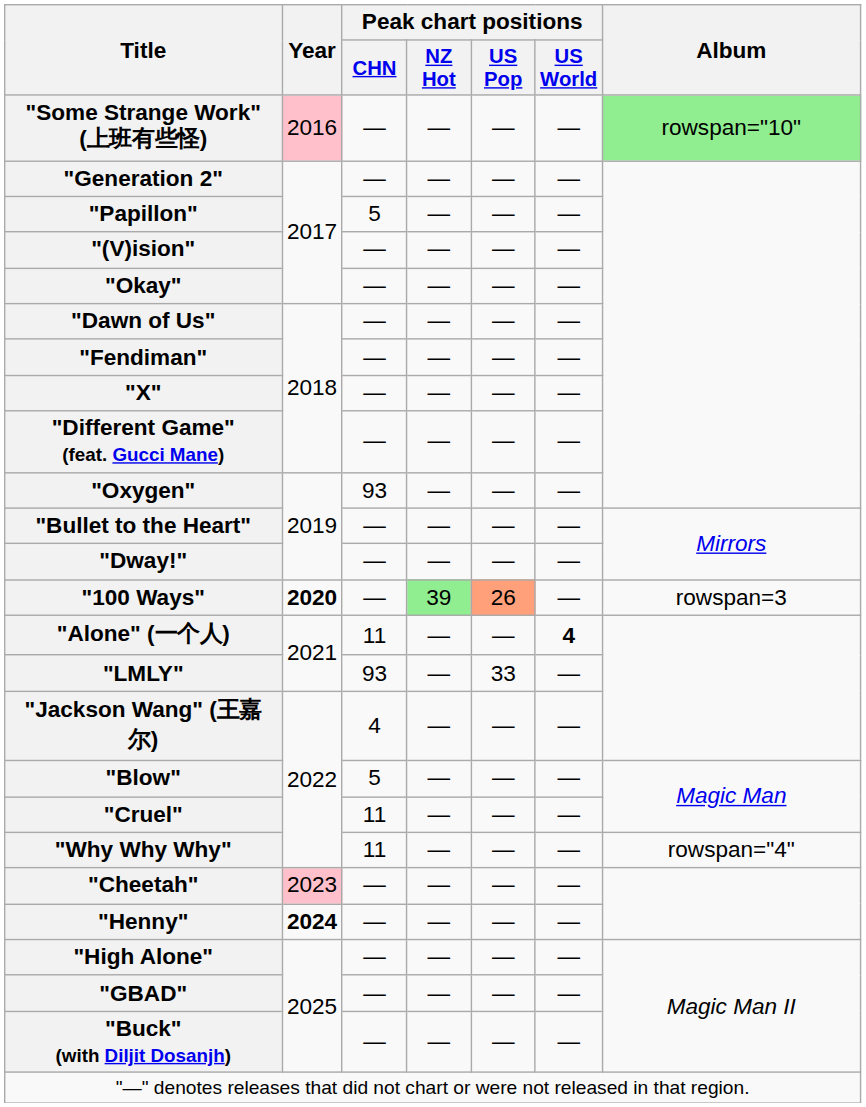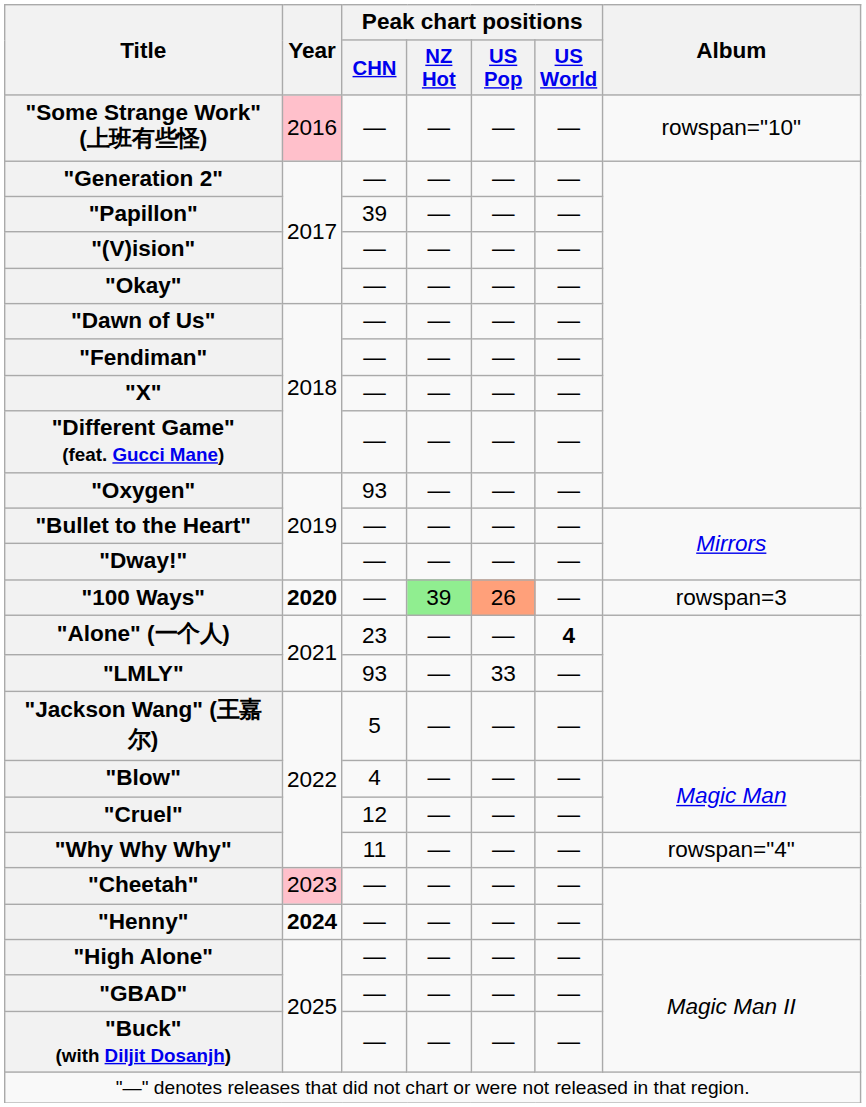(731, 127) lightgreen background -> (731, 127) no background
(375, 213) 5 -> (375, 213) 39
(375, 635) 11 -> (375, 635) 23
(375, 725) 4 -> (375, 725) 5
(375, 778) 5 -> (375, 778) 4
(375, 814) 11 -> (375, 814) 12
